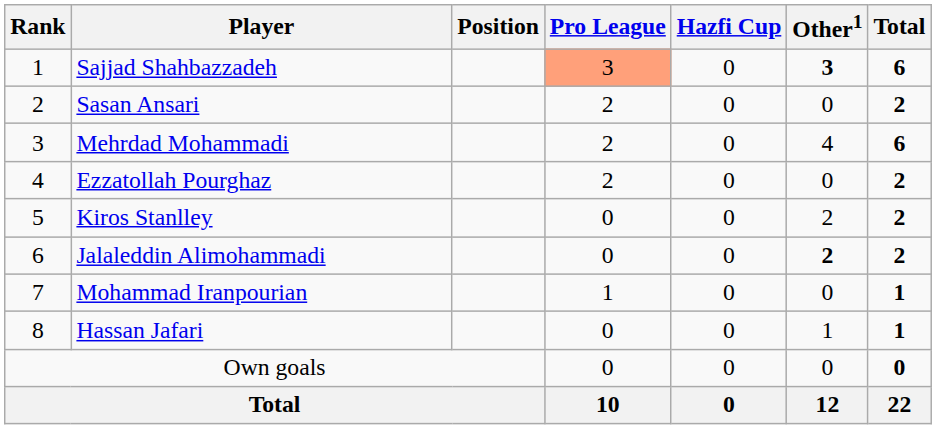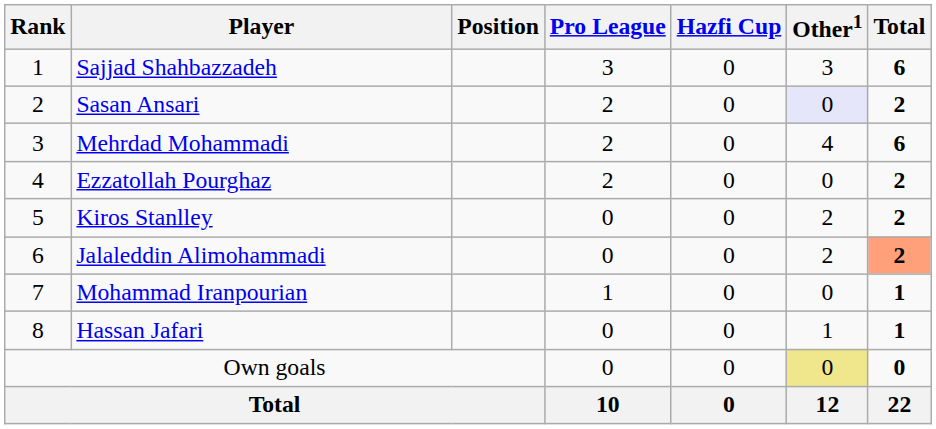(608, 67) lightsalmon background -> (608, 67) no background
(827, 67) bold -> (827, 67) normal
(827, 104) no background -> (827, 104) lavender background
(827, 255) bold -> (827, 255) normal
(899, 255) no background -> (899, 255) lightsalmon background
(827, 367) no background -> (827, 367) khaki background
